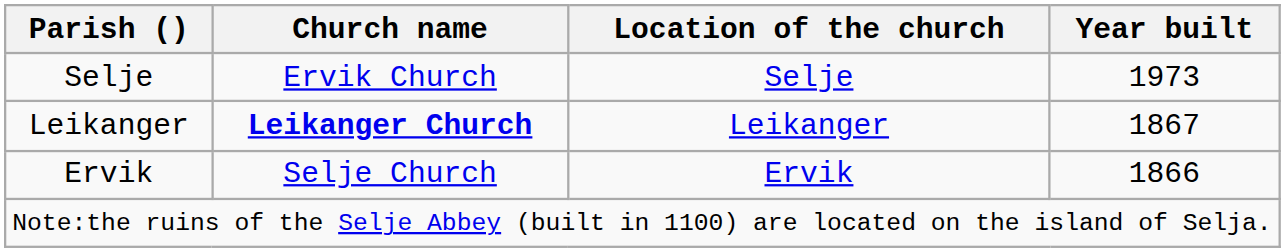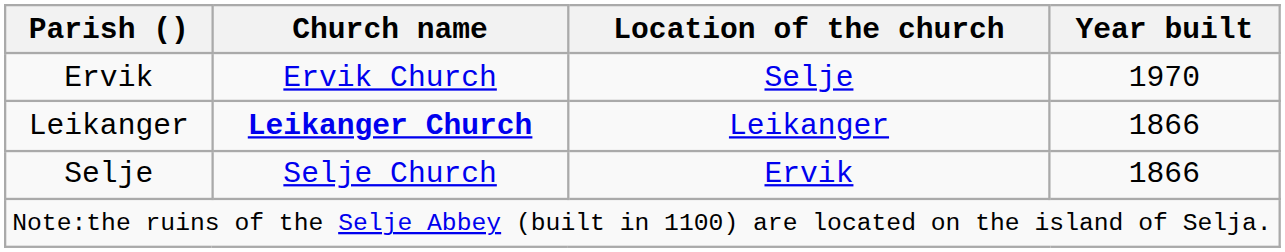(109, 78) Selje -> (109, 78) Ervik
(1164, 78) 1973 -> (1164, 78) 1970
(1164, 126) 1867 -> (1164, 126) 1866
(109, 174) Ervik -> (109, 174) Selje
